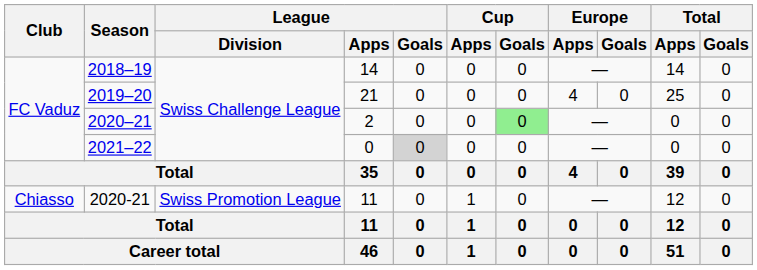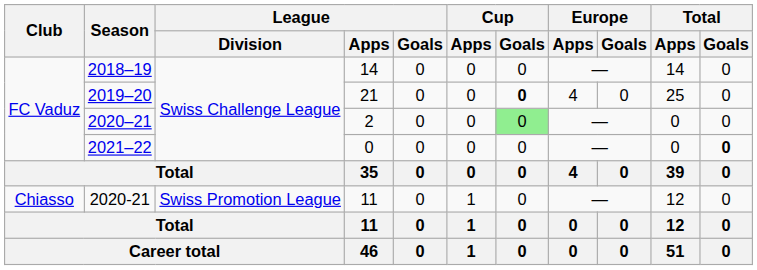(522, 96) normal -> (522, 96) bold
(420, 148) lightgrey background -> (420, 148) no background
(726, 148) normal -> (726, 148) bold
